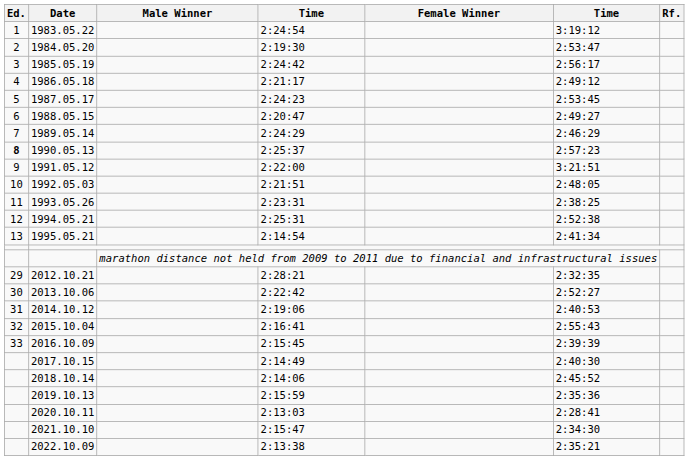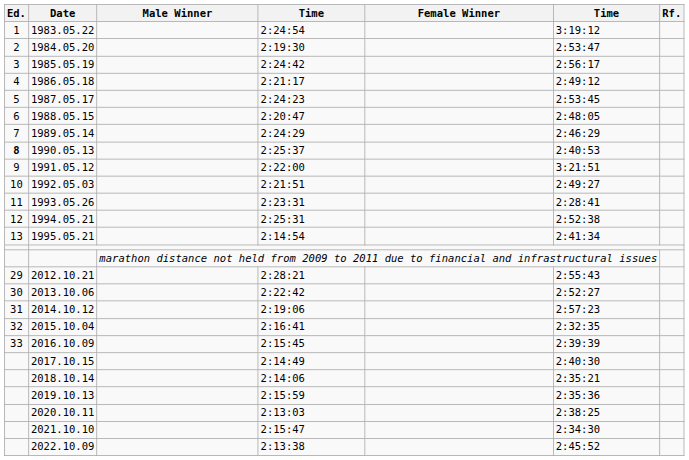(578, 116) 2:49:27 -> (578, 116) 2:48:05
(578, 150) 2:57:23 -> (578, 150) 2:40:53
(578, 185) 2:48:05 -> (578, 185) 2:49:27
(578, 202) 2:38:25 -> (578, 202) 2:28:41
(578, 275) 2:32:35 -> (578, 275) 2:55:43
(578, 310) 2:40:53 -> (578, 310) 2:57:23
(578, 327) 2:55:43 -> (578, 327) 2:32:35
(578, 378) 2:45:52 -> (578, 378) 2:35:21
(578, 413) 2:28:41 -> (578, 413) 2:38:25
(578, 447) 2:35:21 -> (578, 447) 2:45:52
